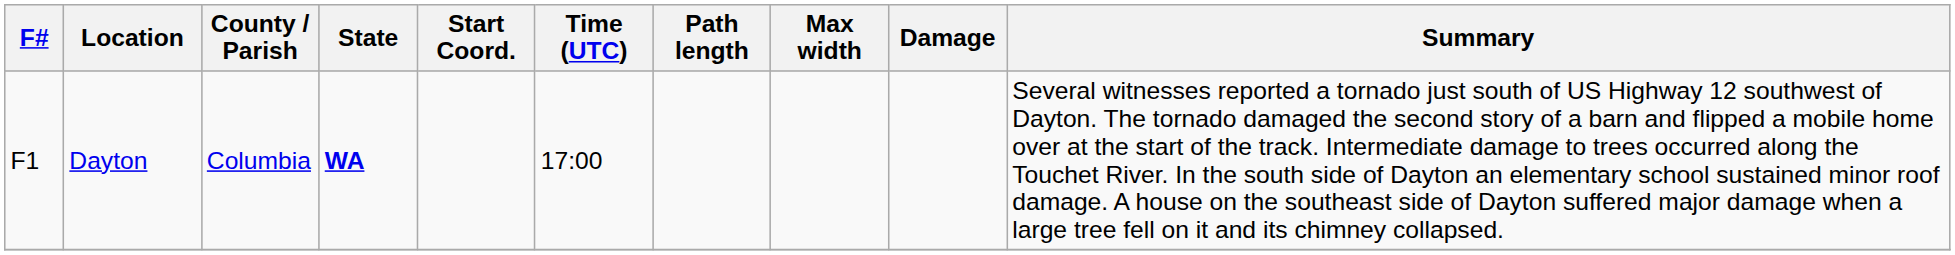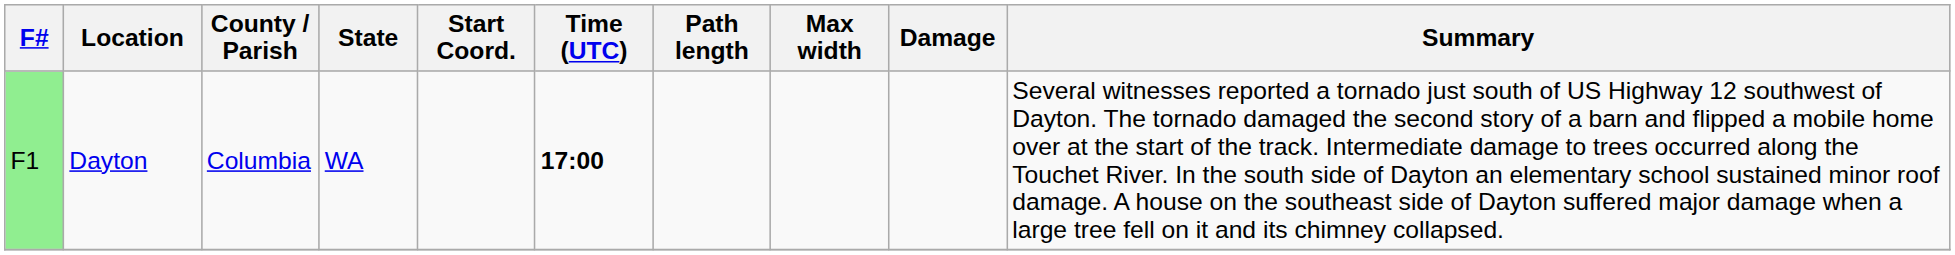(25, 160) no background -> (25, 160) lightgreen background
(345, 160) bold -> (344, 160) normal
(572, 160) normal -> (572, 160) bold
